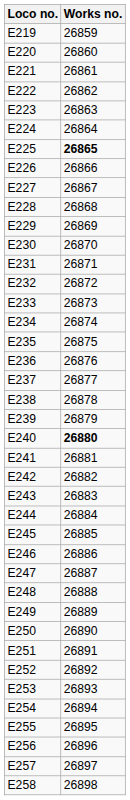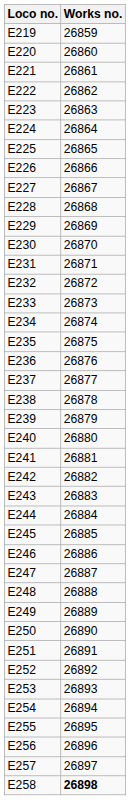(81, 149) bold -> (81, 149) normal
(81, 438) bold -> (81, 438) normal
(81, 785) normal -> (81, 785) bold
